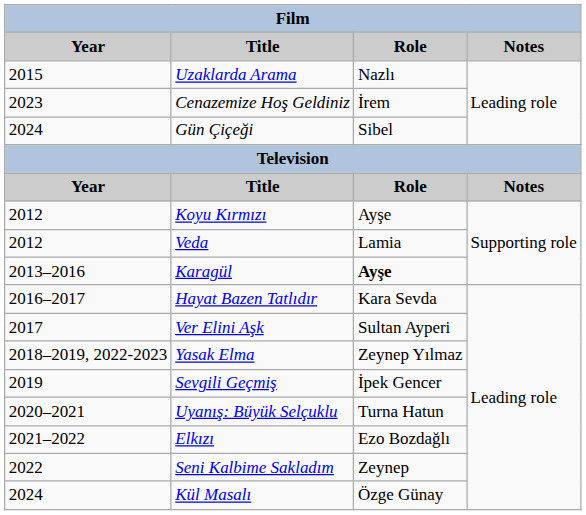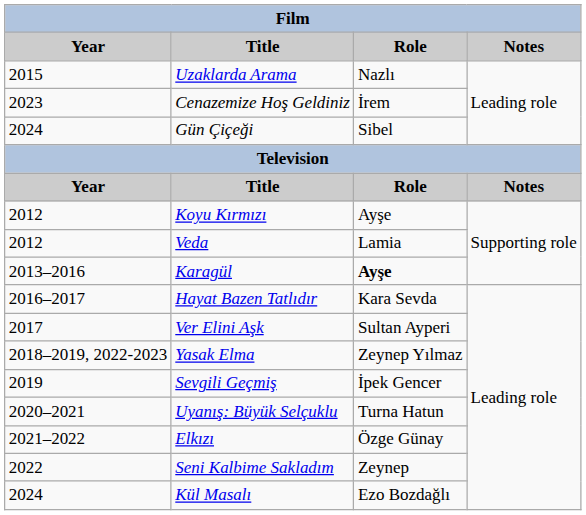(404, 438) Ezo Bozdağlı -> (401, 438) Özge Günay
(401, 494) Özge Günay -> (404, 494) Ezo Bozdağlı
